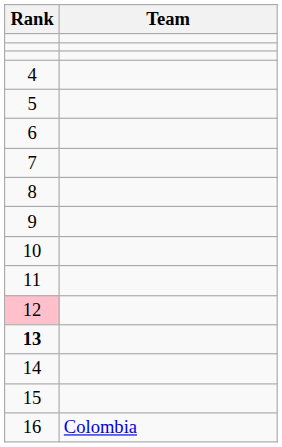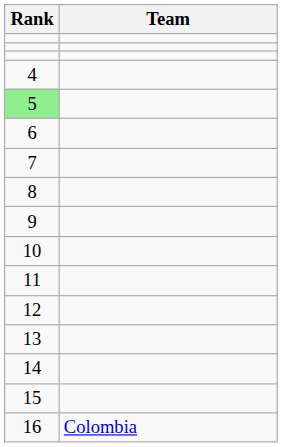(32, 103) no background -> (32, 103) lightgreen background
(32, 309) pink background -> (32, 309) no background
(32, 339) bold -> (32, 339) normal
